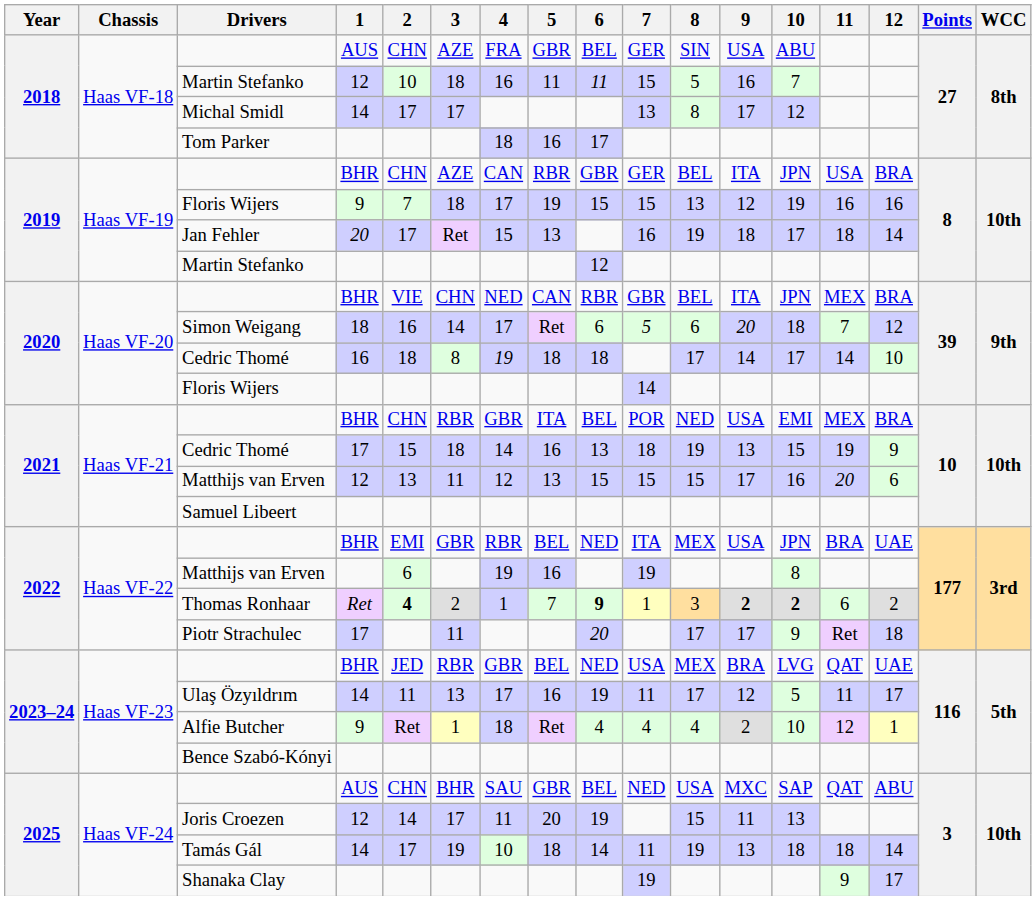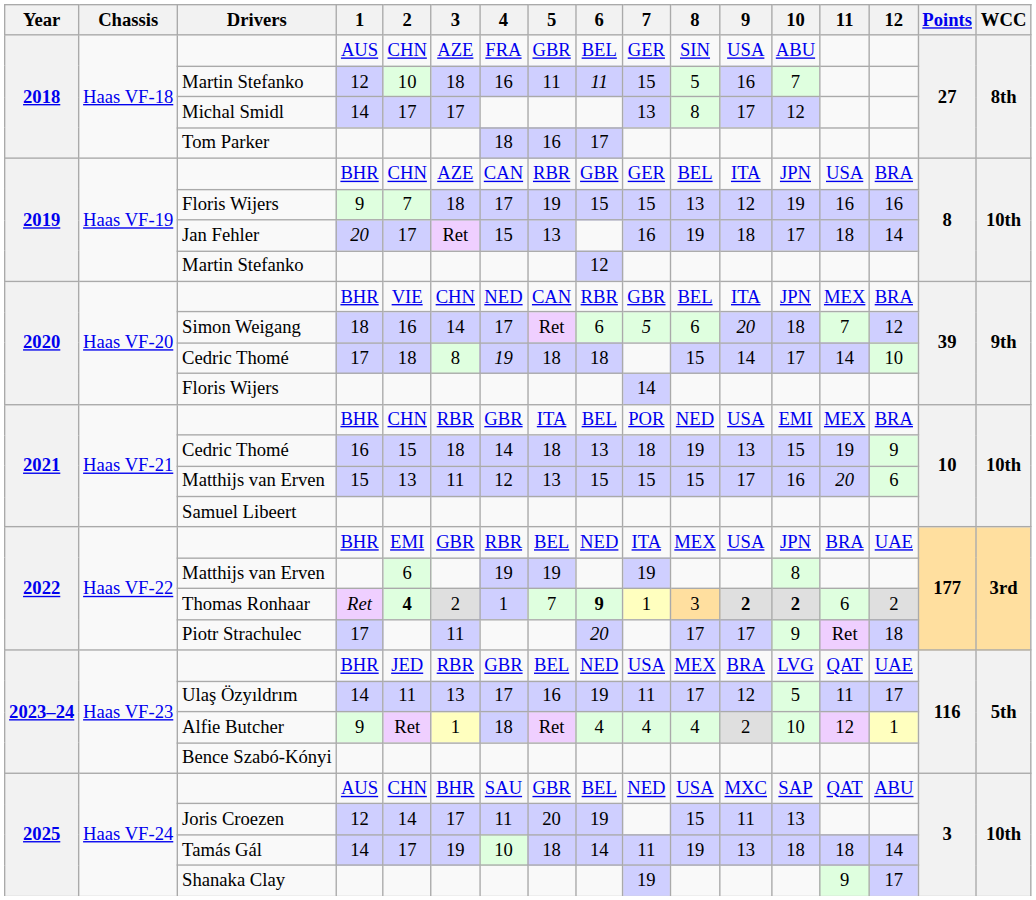(360, 357) 16 -> (360, 357) 17
(695, 357) 17 -> (695, 357) 15
(360, 449) 17 -> (360, 449) 16
(552, 449) 16 -> (552, 449) 18
(360, 480) 12 -> (360, 480) 15
(552, 572) 16 -> (552, 572) 19
